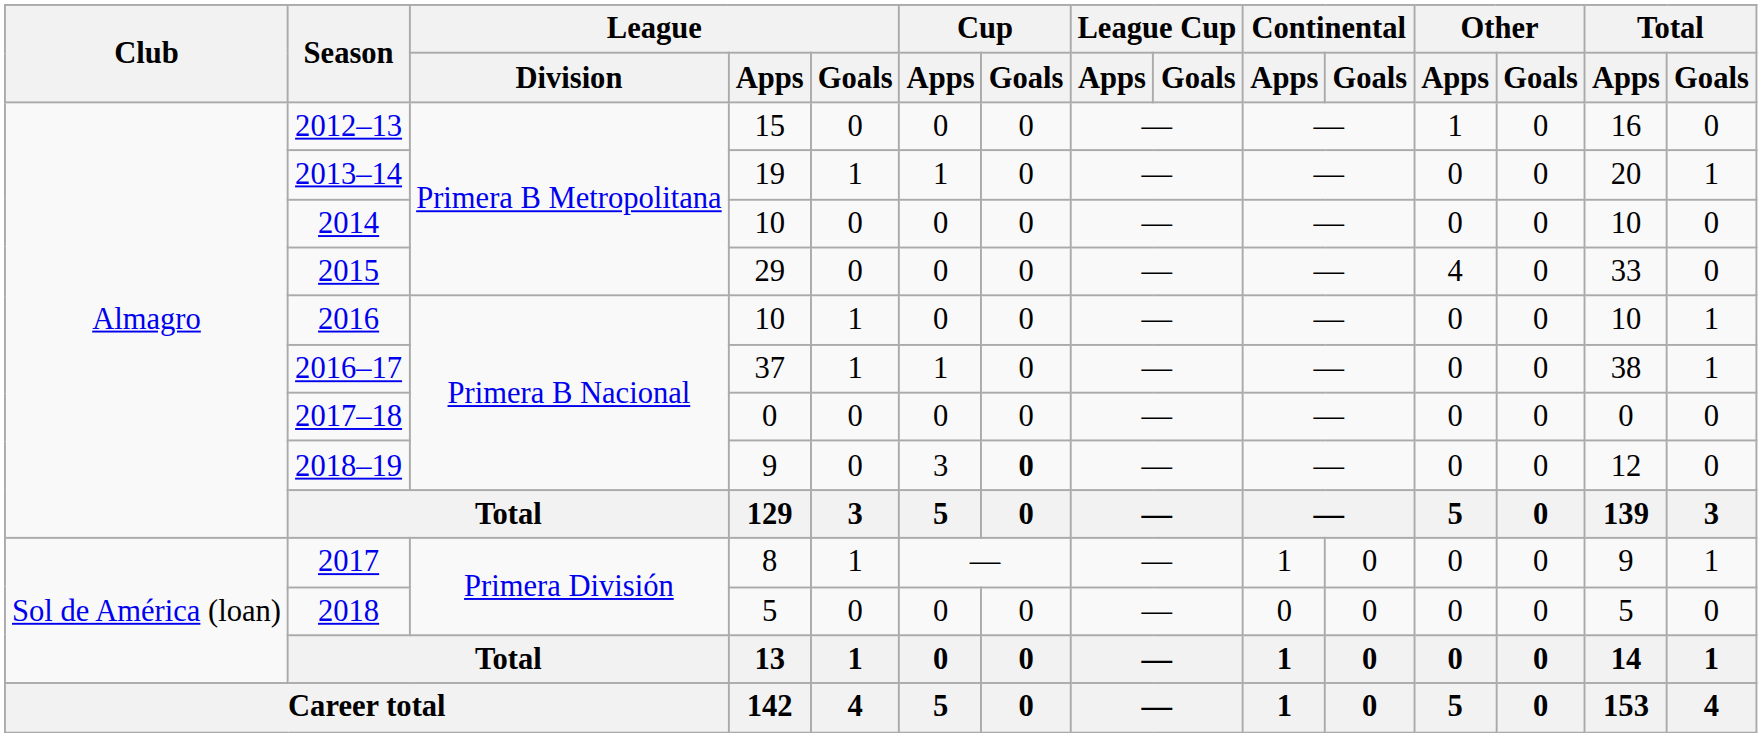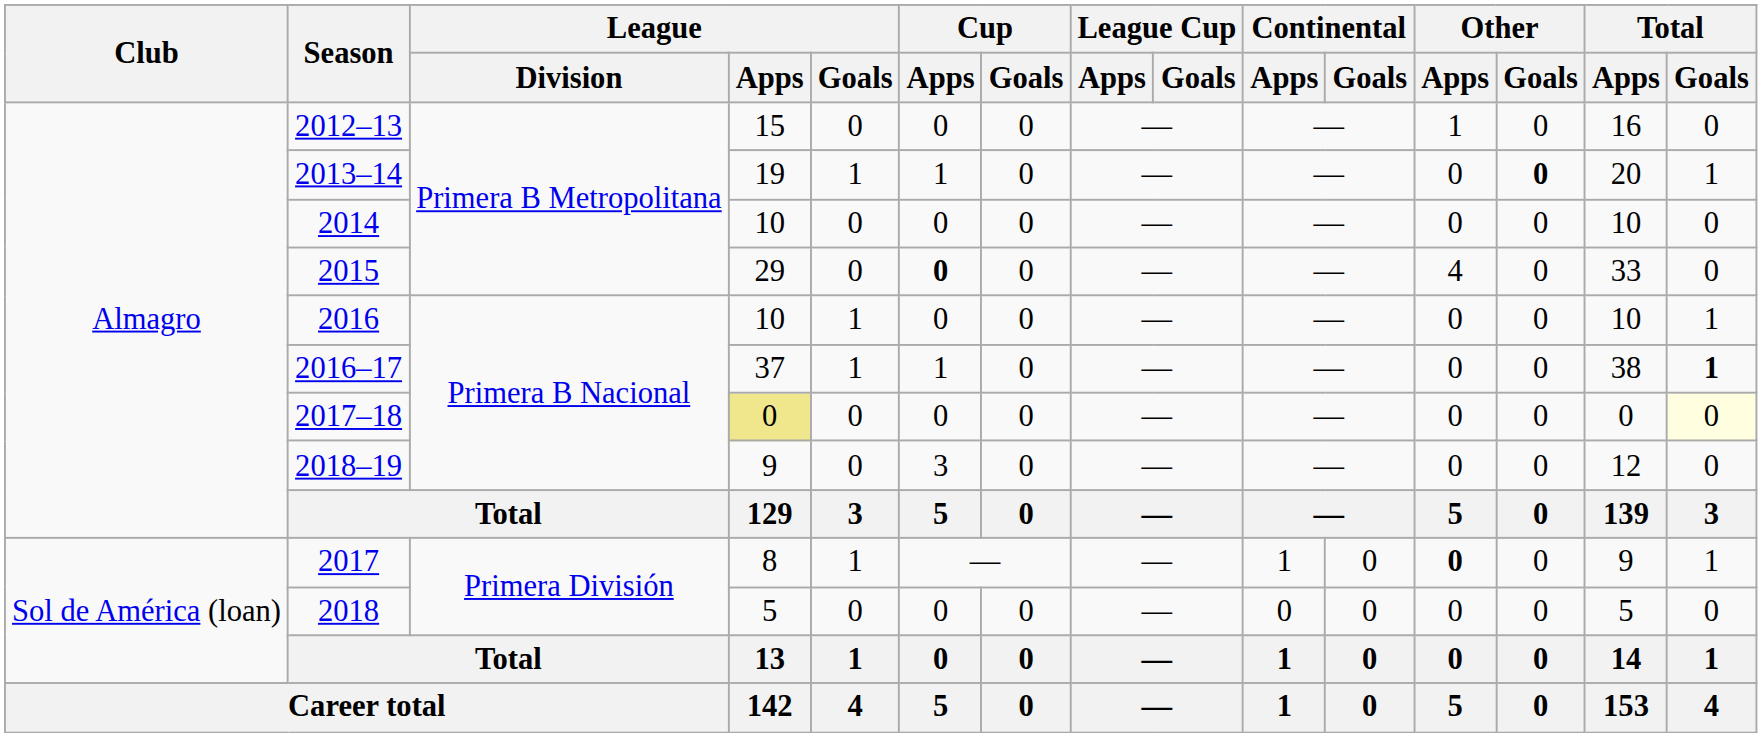(1541, 174) normal -> (1541, 174) bold
(941, 271) normal -> (941, 271) bold
(1711, 367) normal -> (1711, 367) bold
(770, 416) no background -> (770, 416) khaki background
(1711, 416) no background -> (1711, 416) lightyellow background
(1026, 464) bold -> (1026, 464) normal
(1455, 561) normal -> (1455, 561) bold
